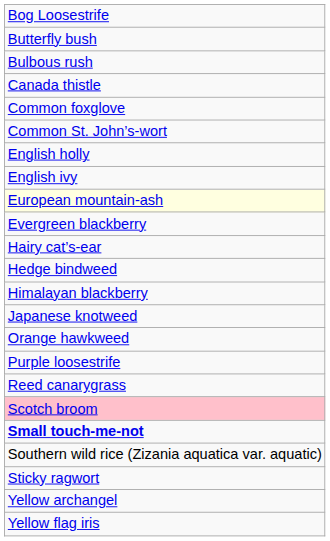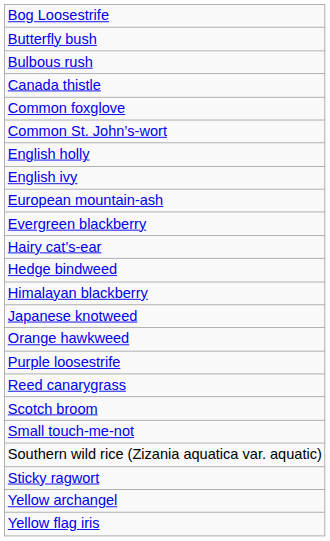(86, 200) lightyellow background -> (86, 200) no background
(53, 408) pink background -> (53, 408) no background
(76, 431) bold -> (71, 431) normal
